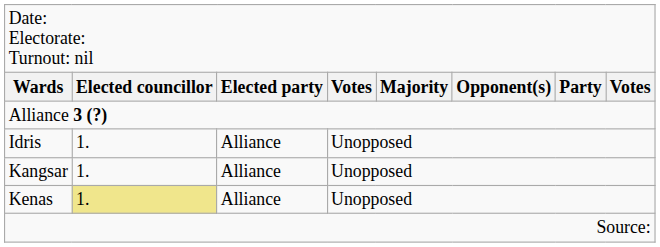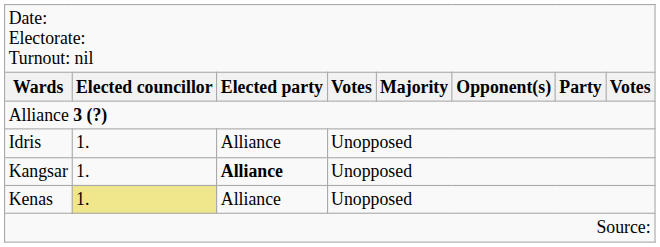(251, 171) normal -> (252, 171) bold
